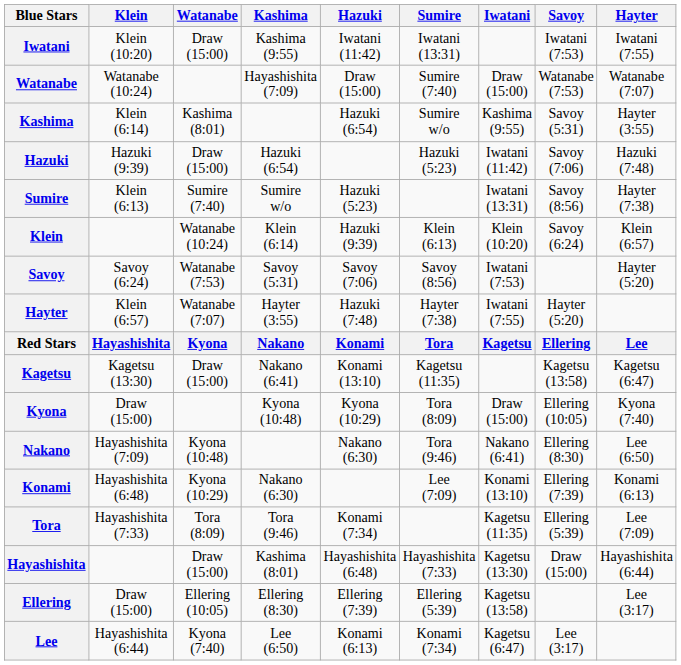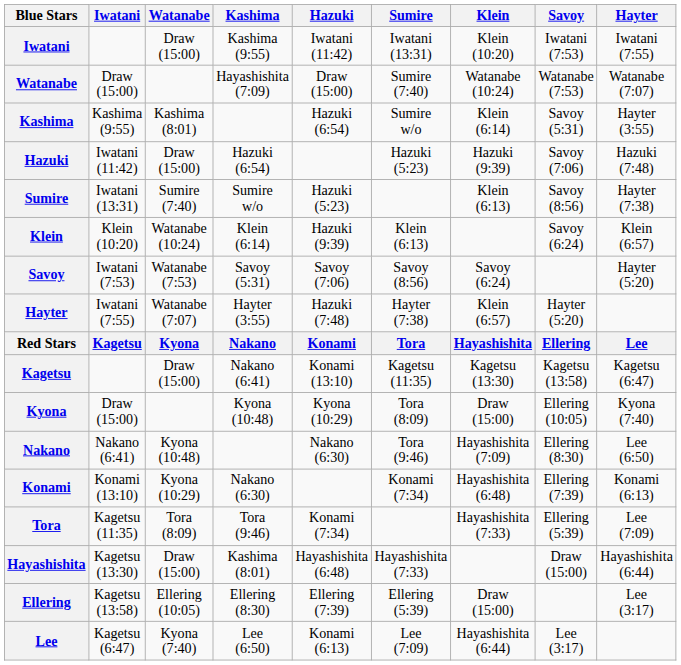columns swapped: (507, 15) <-> (131, 15)
(439, 488) Lee (7:09) -> (411, 488) Konami (7:34)
(439, 640) Konami (7:34) -> (411, 640) Lee (7:09)
